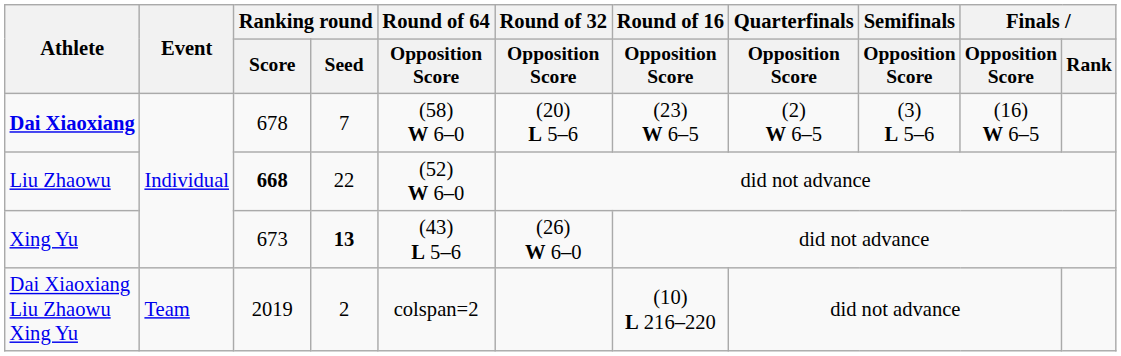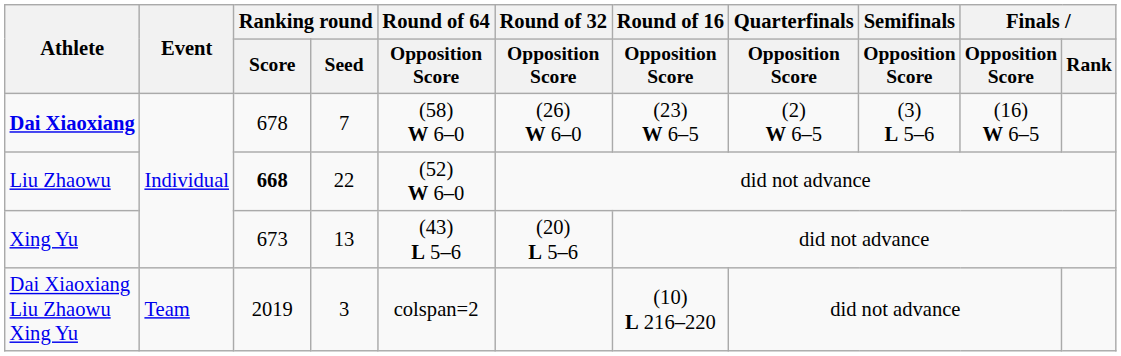(553, 122) (20) L 5–6 -> (553, 122) (26) W 6–0
(344, 239) bold -> (344, 239) normal
(553, 239) (26) W 6–0 -> (553, 239) (20) L 5–6
(344, 309) 2 -> (344, 309) 3
